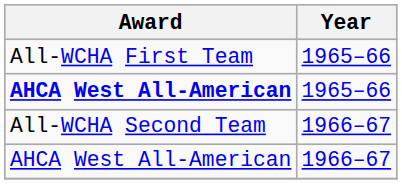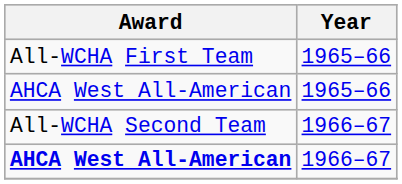(151, 92) bold -> (151, 92) normal
(151, 161) normal -> (151, 161) bold
